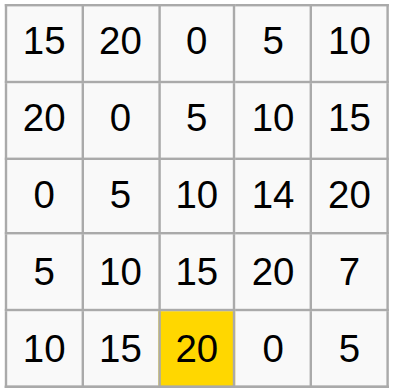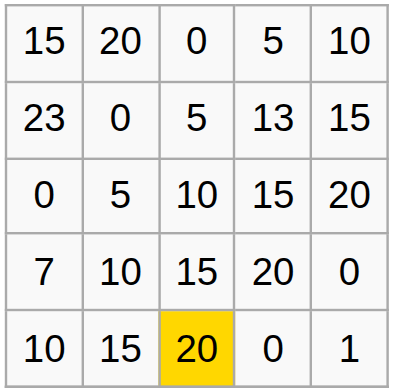(44, 118) 20 -> (44, 118) 23
(273, 118) 10 -> (273, 118) 13
(273, 195) 14 -> (273, 195) 15
(44, 271) 5 -> (44, 271) 7
(349, 271) 7 -> (349, 271) 0
(349, 347) 5 -> (349, 347) 1
